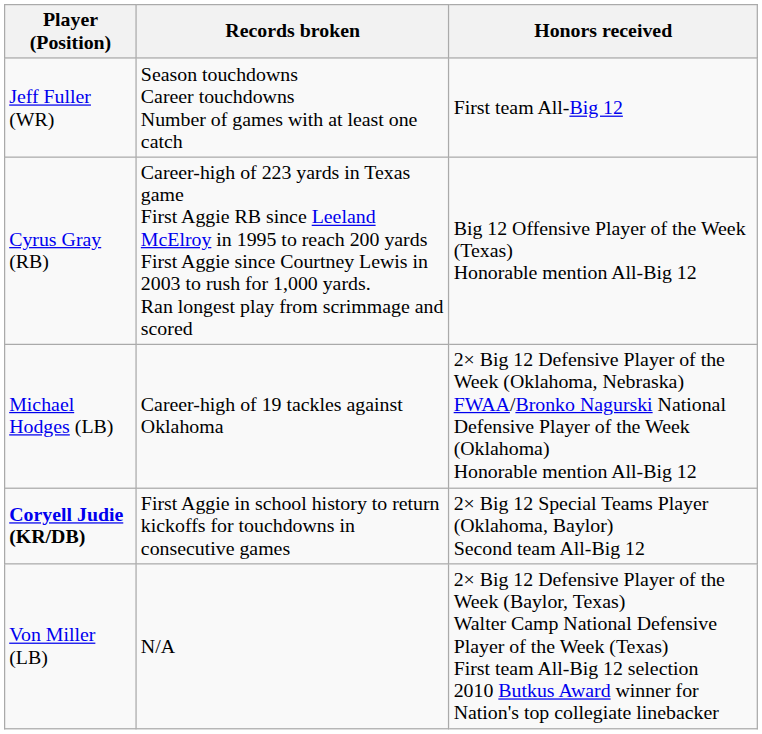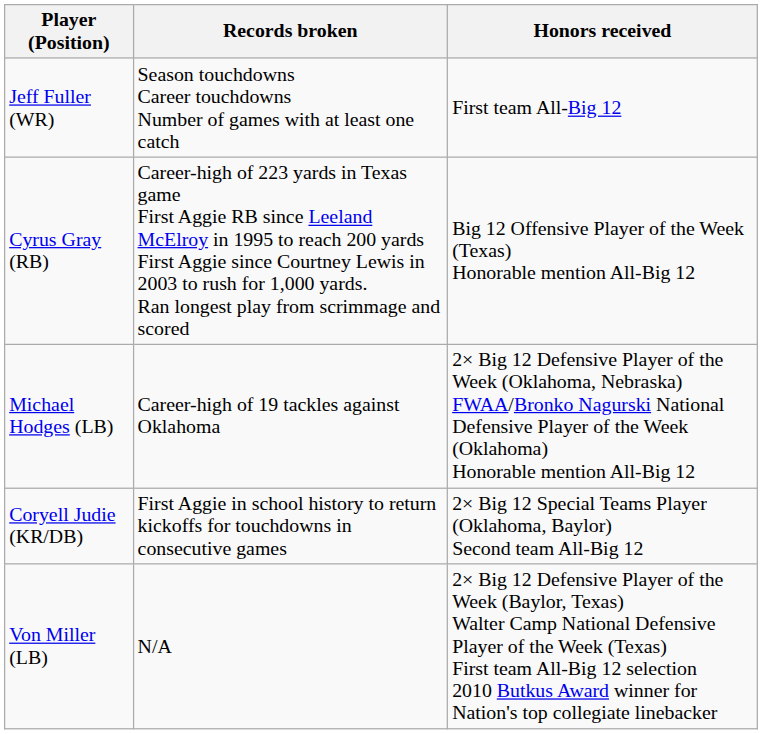(66, 525) bold -> (62, 525) normal
